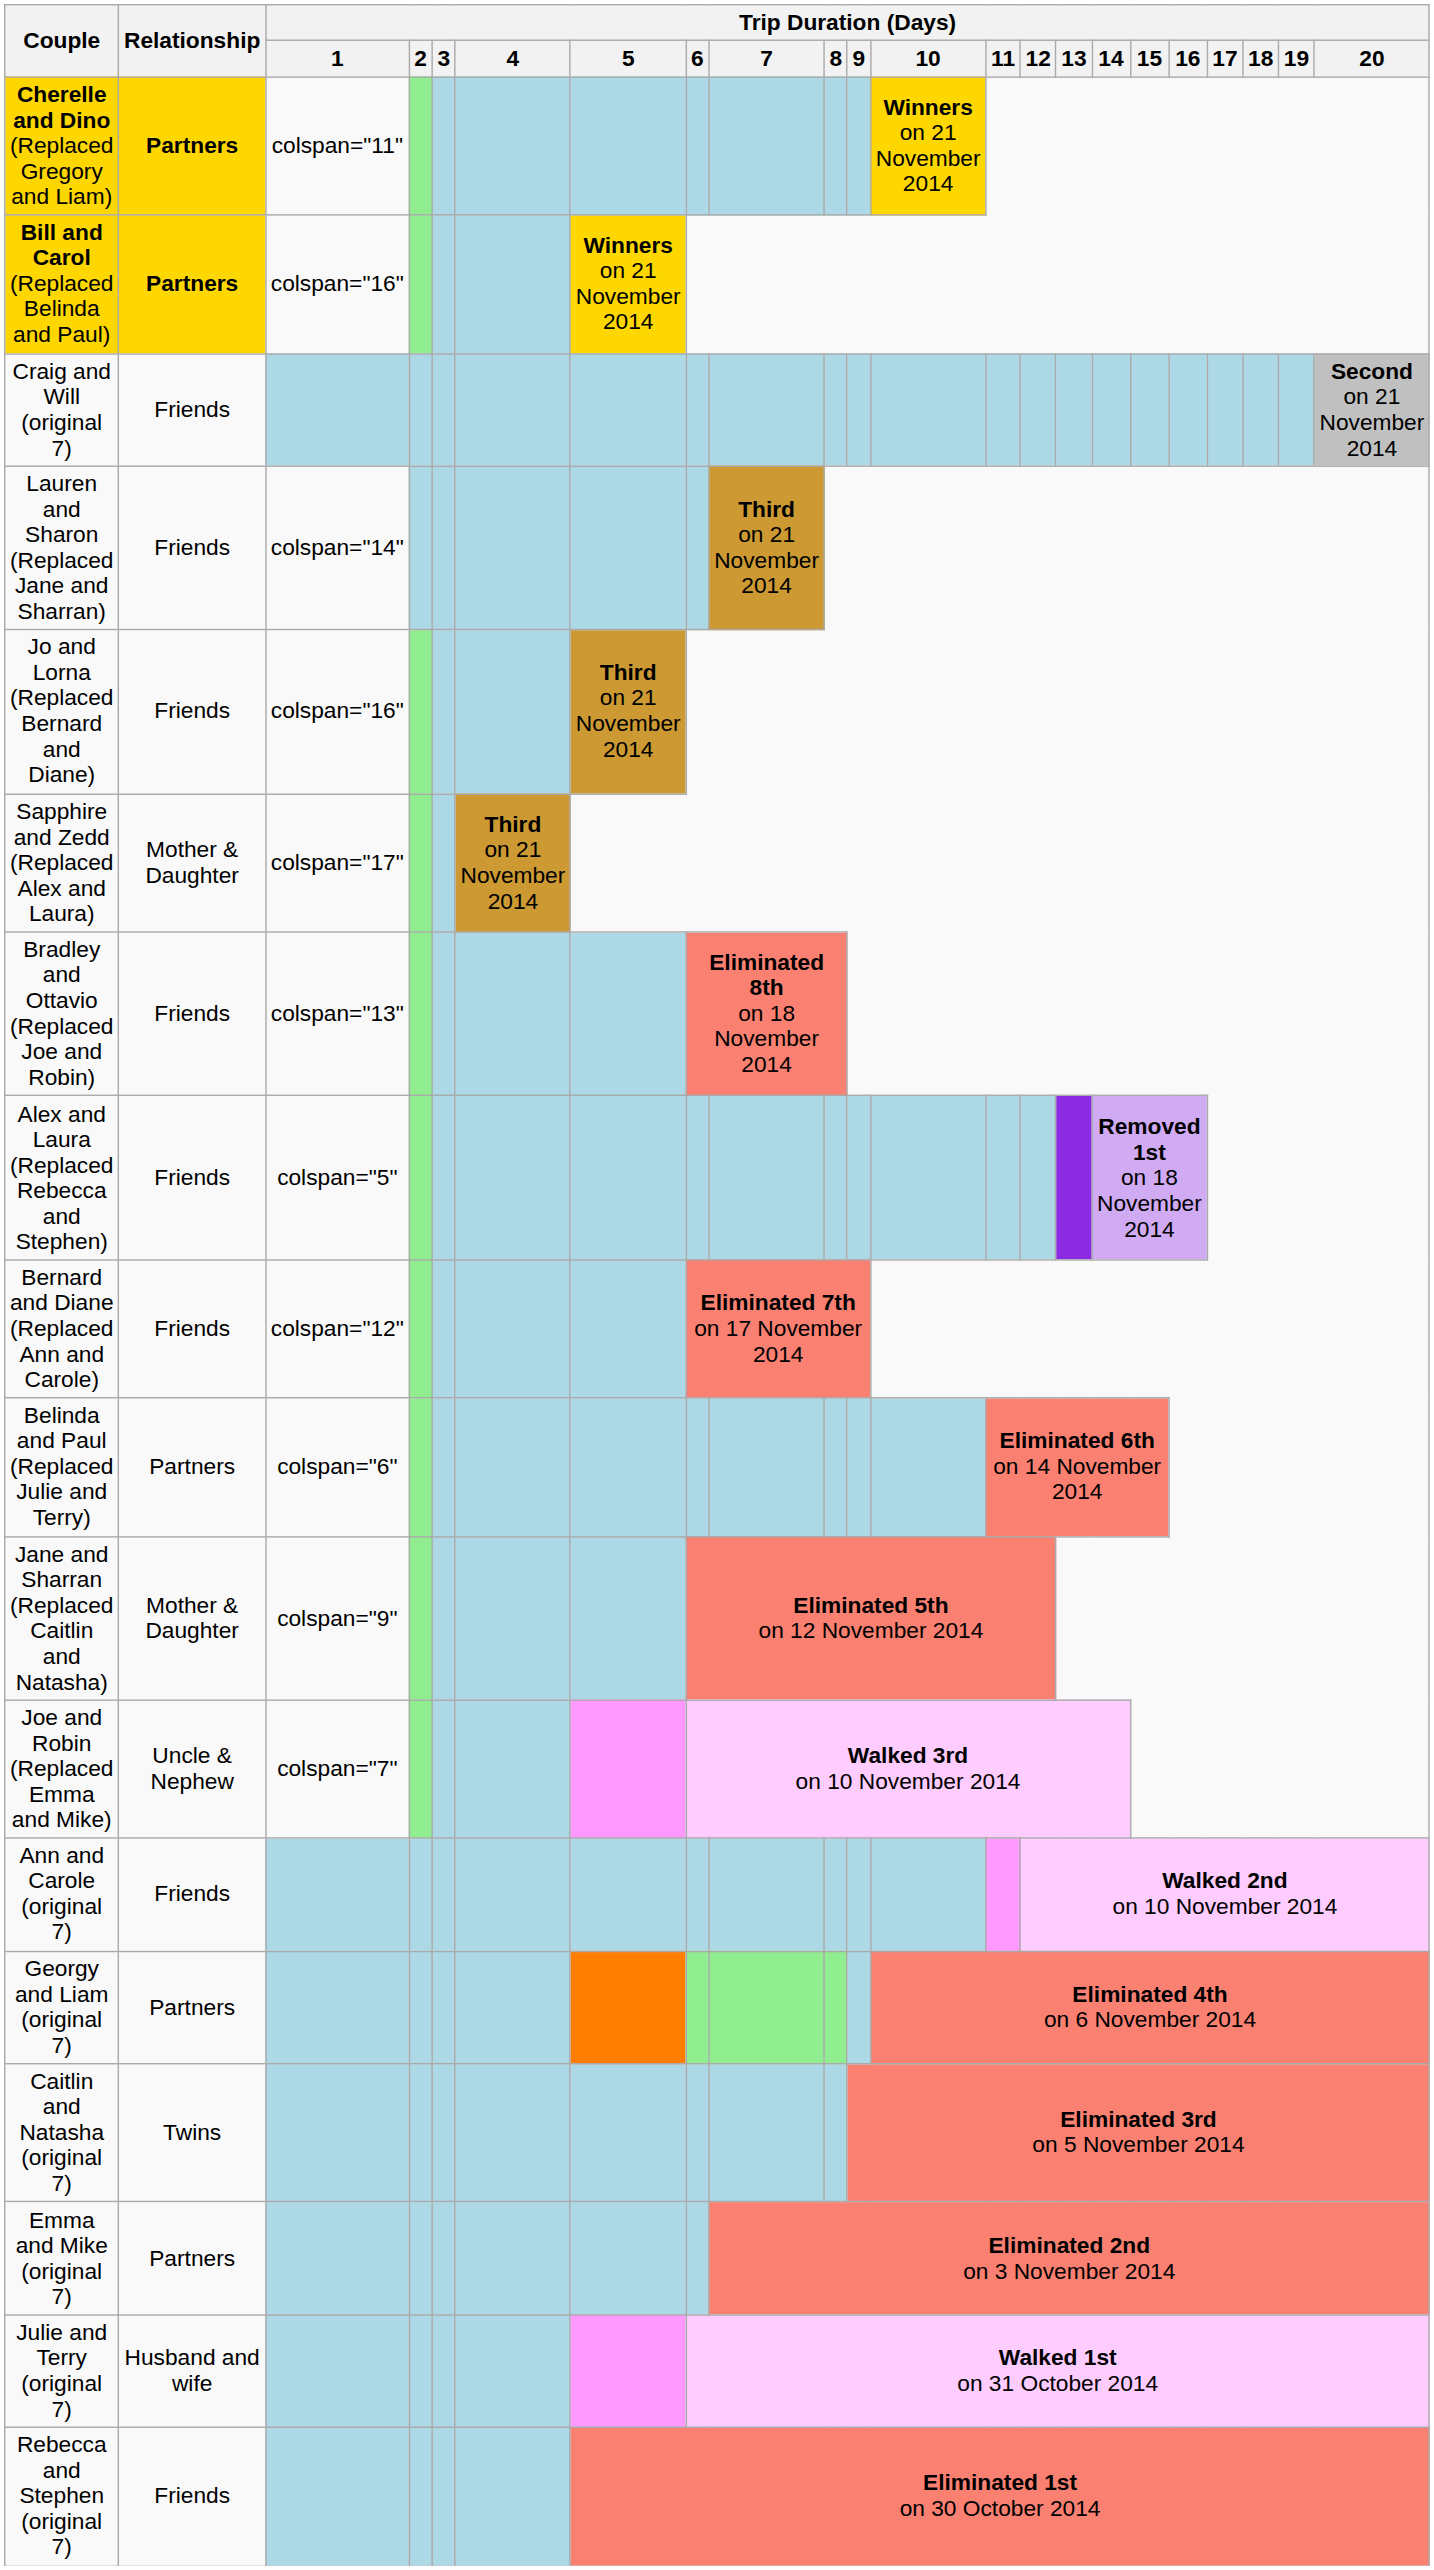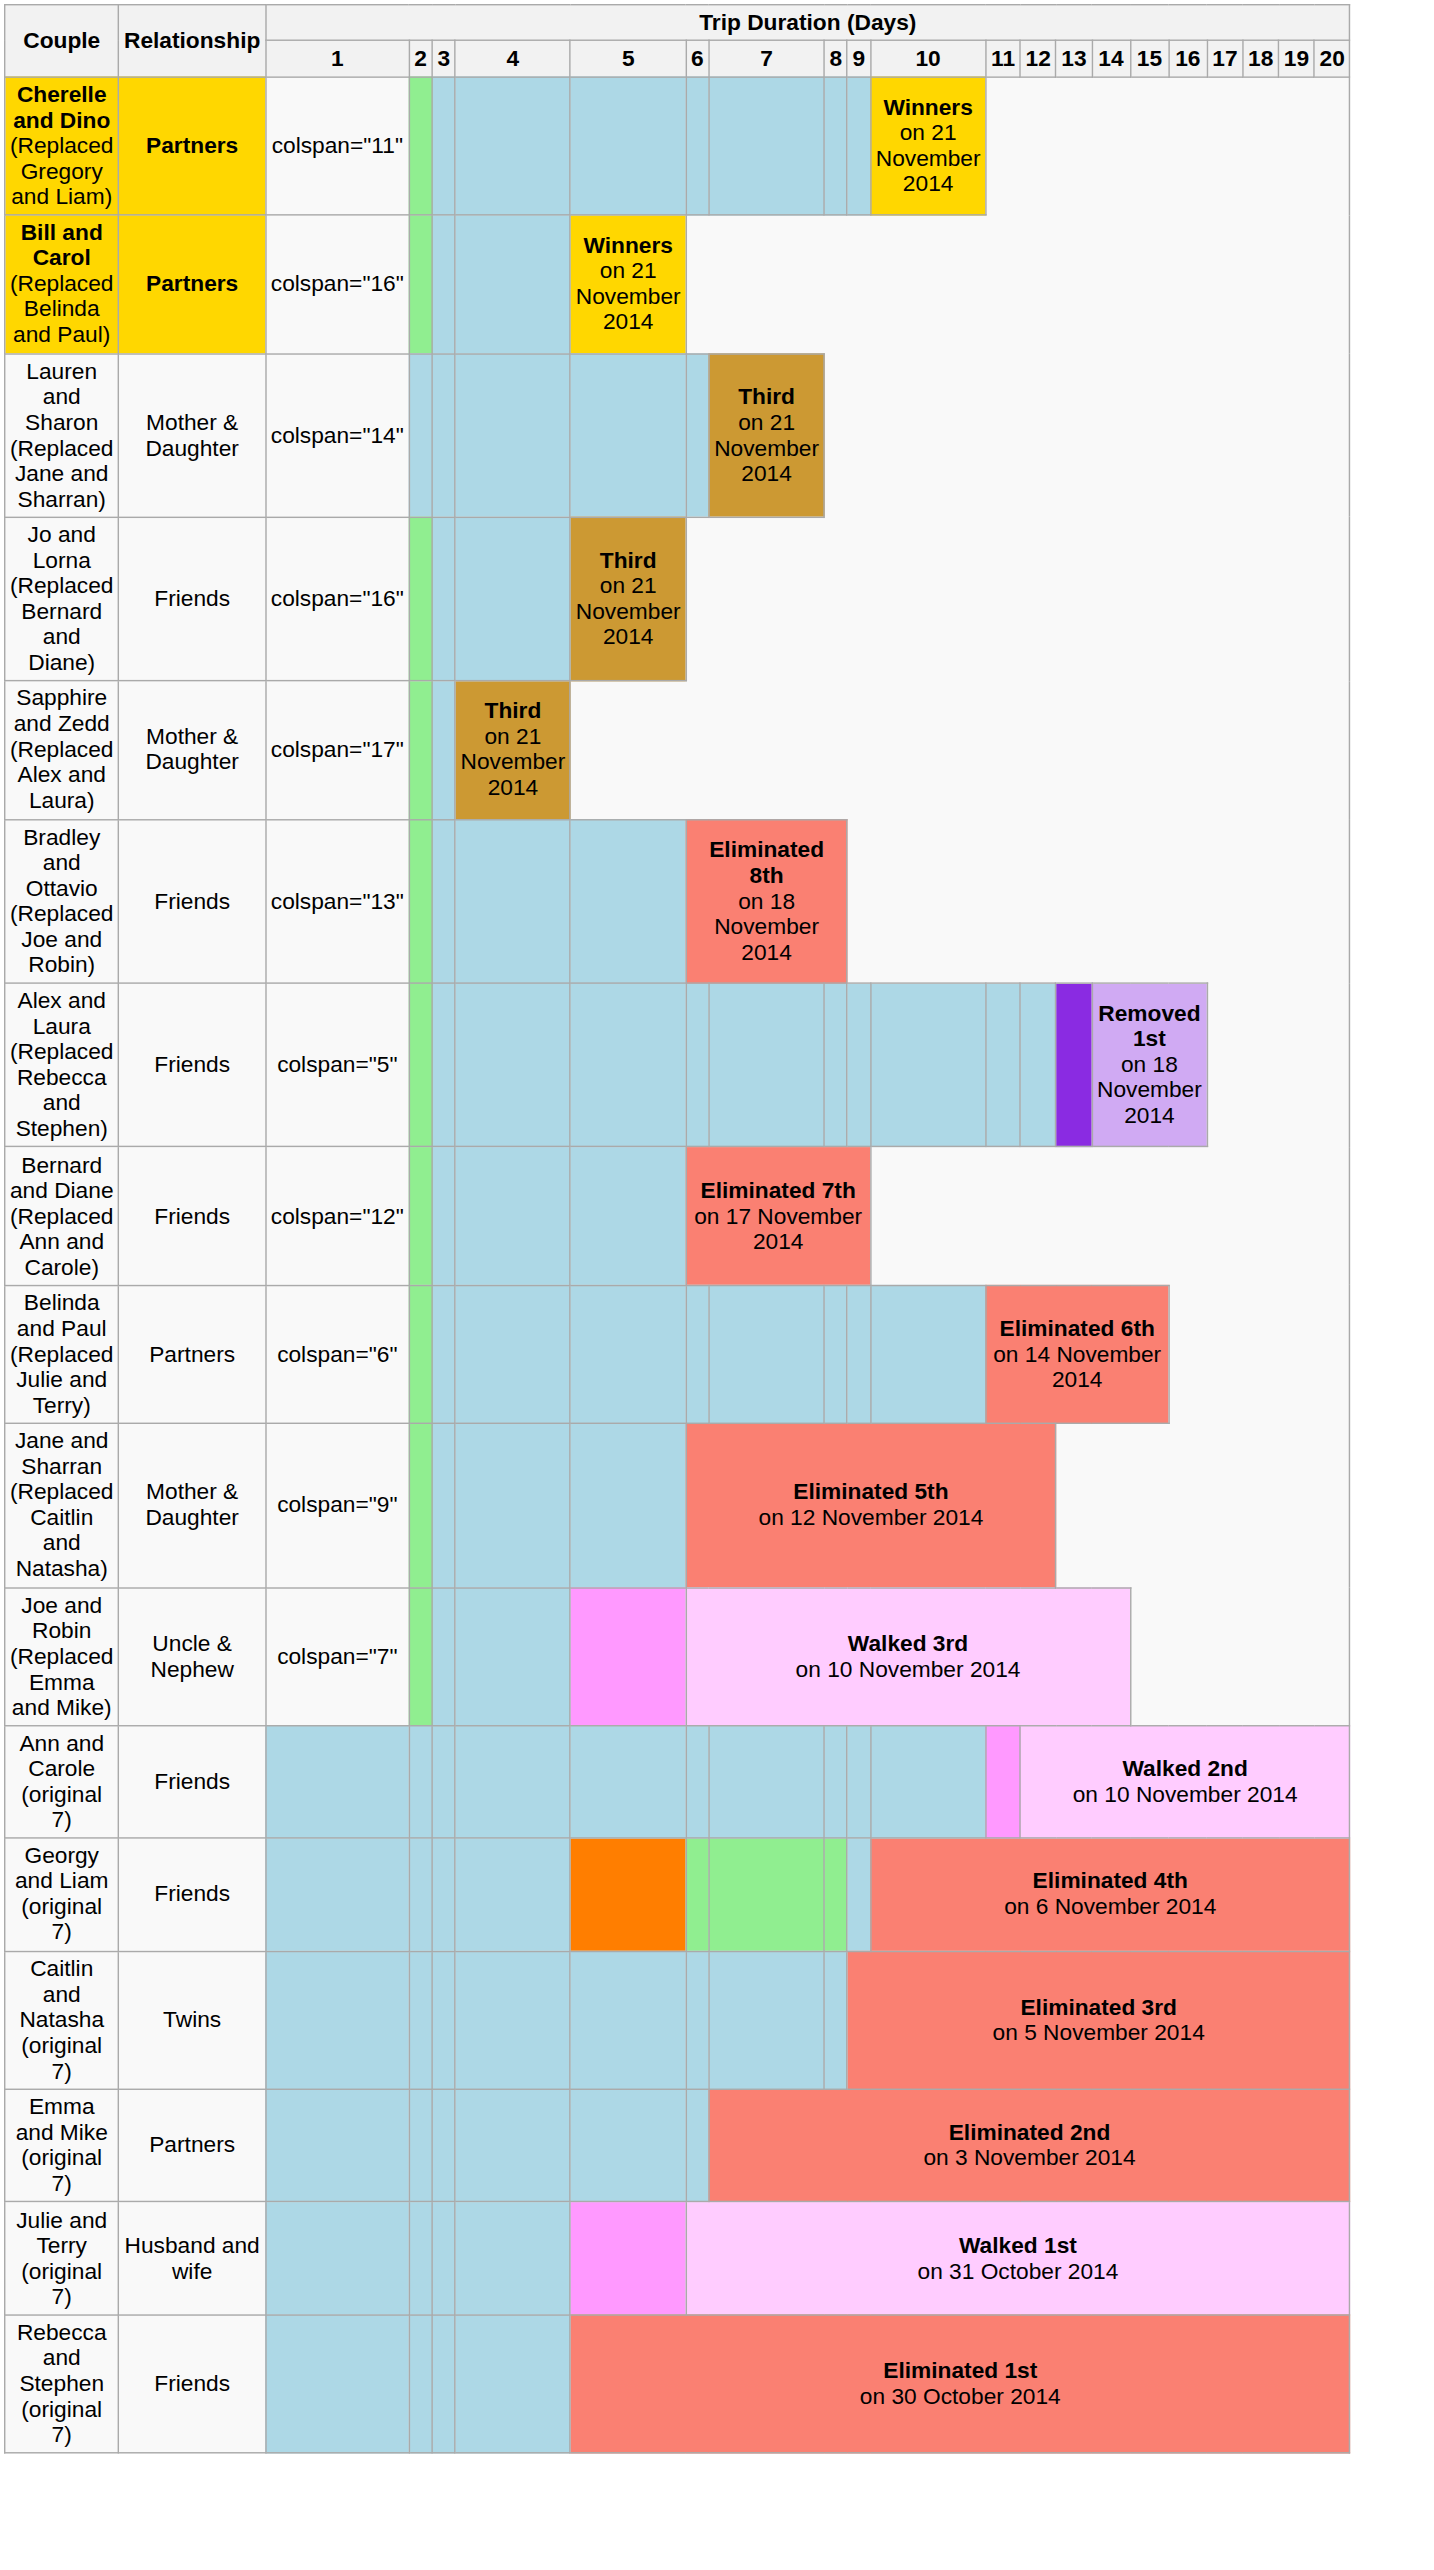- row: (62, 409)
(192, 547) Friends -> (192, 435) Mother & Daughter
(192, 2007) Partners -> (192, 1894) Friends
